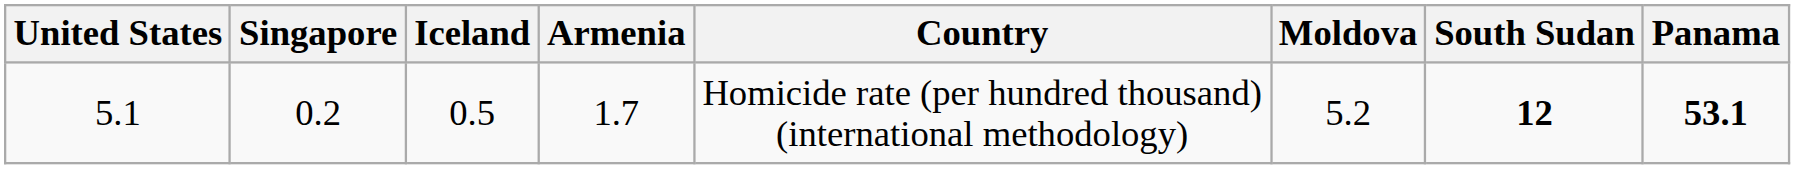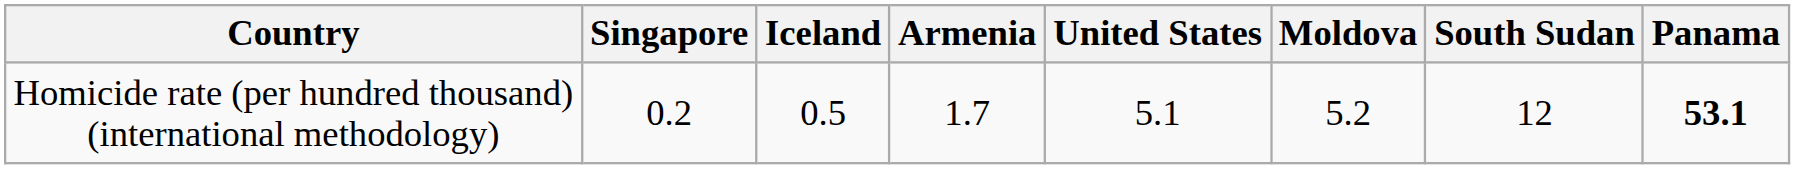columns swapped: (982, 33) <-> (118, 33)
(1535, 112) bold -> (1535, 112) normal
